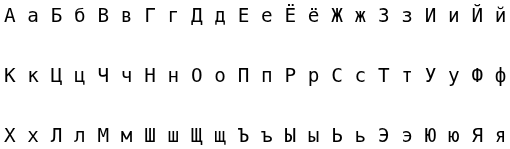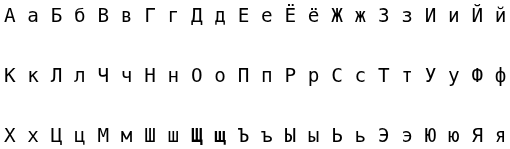(68, 75) Ц ц -> (68, 75) Л л
(68, 135) Л л -> (68, 135) Ц ц
(208, 135) normal -> (208, 135) bold
